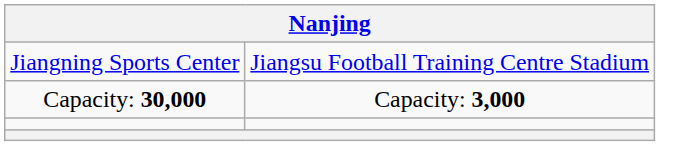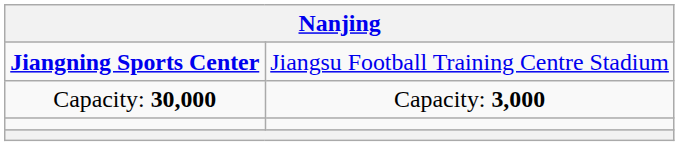(125, 61) normal -> (135, 61) bold
